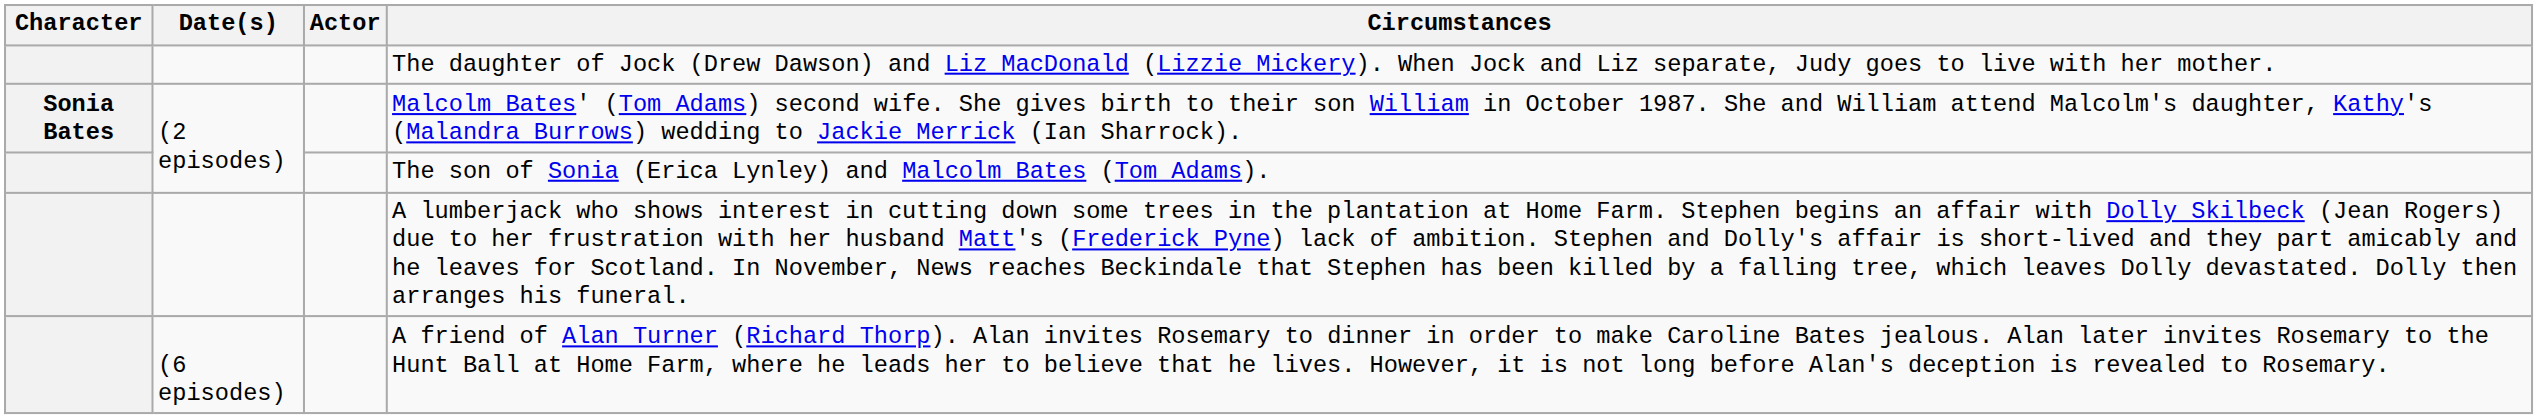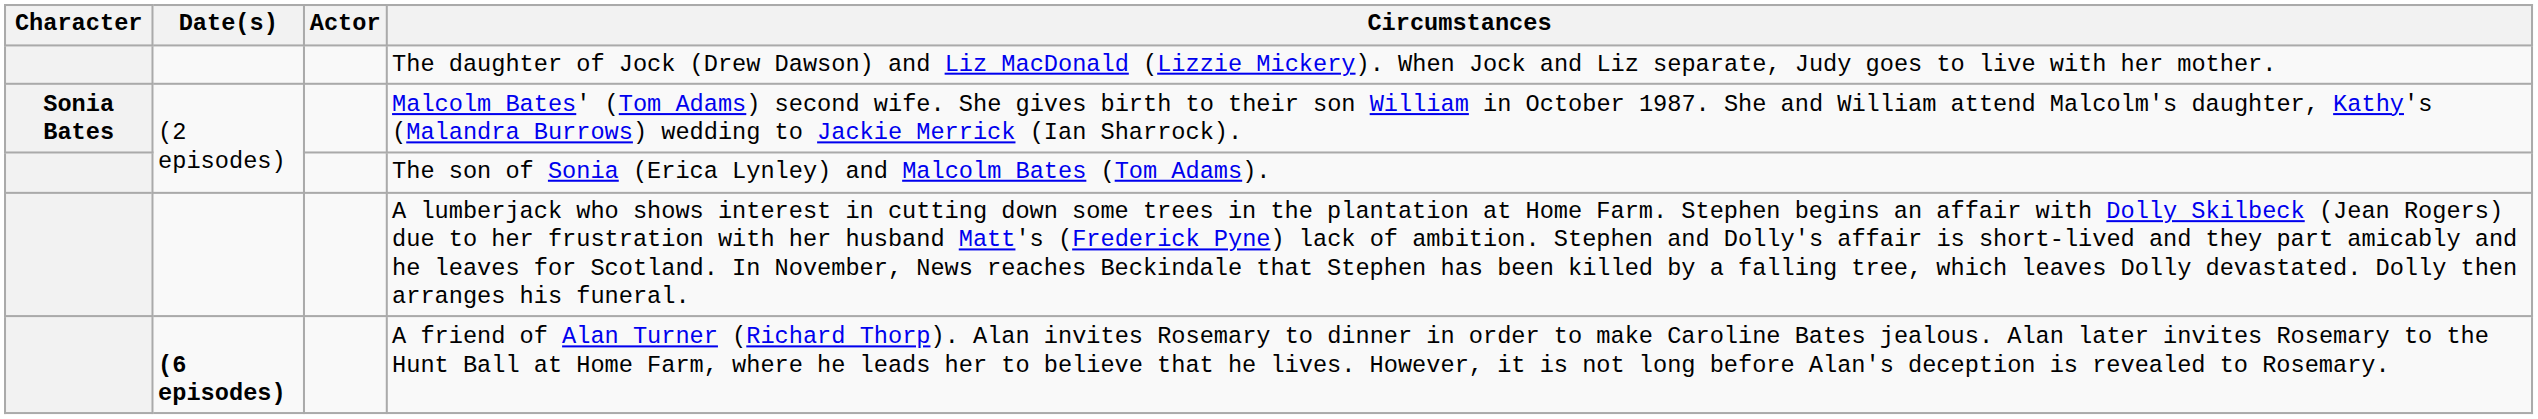(222, 379) normal -> (222, 379) bold
